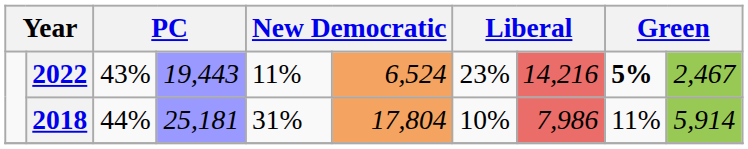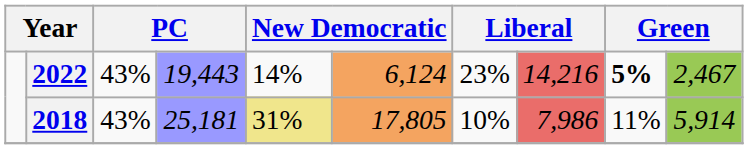(277, 74) 11% -> (277, 74) 14%
(416, 74) 6,524 -> (416, 74) 6,124
(125, 119) 44% -> (125, 119) 43%
(277, 119) no background -> (277, 119) khaki background
(409, 119) 17,804 -> (409, 119) 17,805
